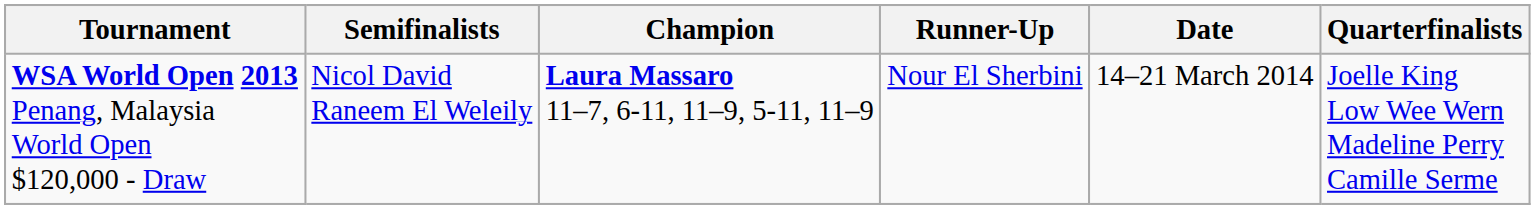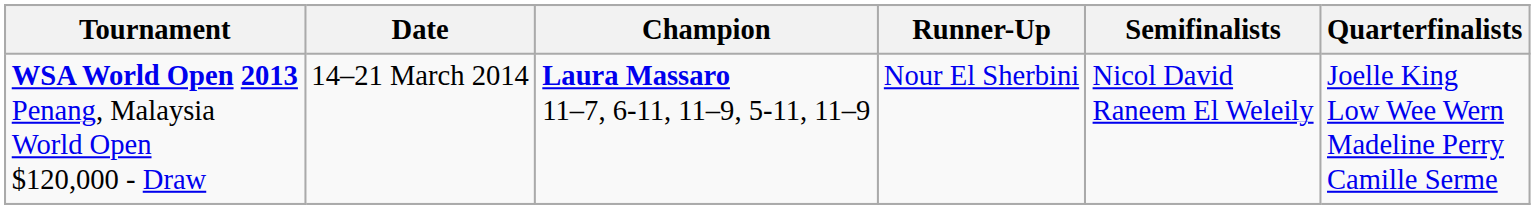columns swapped: (1205, 28) <-> (422, 28)
